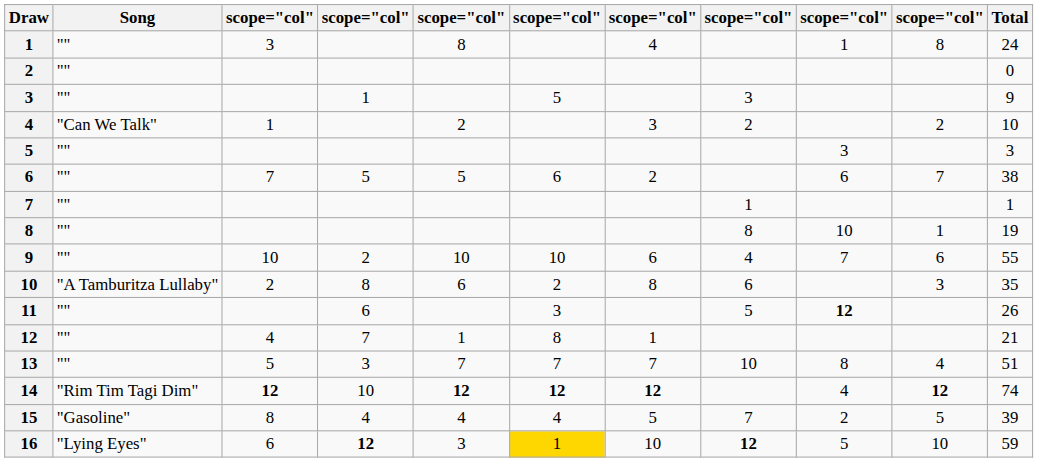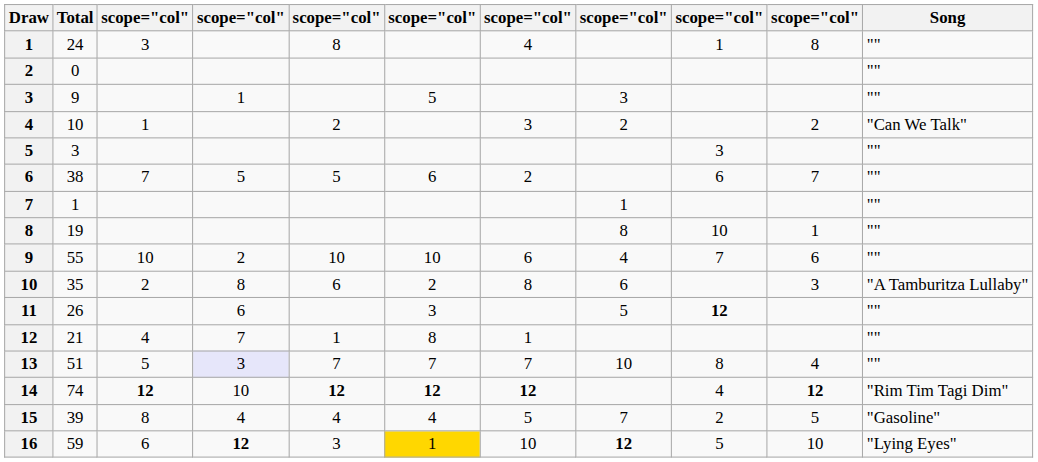columns swapped: (137, 17) <-> (1010, 17)
(366, 364) no background -> (241, 364) lavender background
